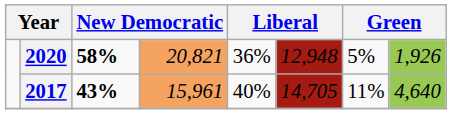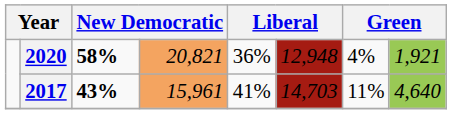(361, 56) 5% -> (361, 56) 4%
(418, 56) 1,926 -> (418, 56) 1,921
(252, 90) 40% -> (252, 90) 41%
(309, 90) 14,705 -> (309, 90) 14,703
